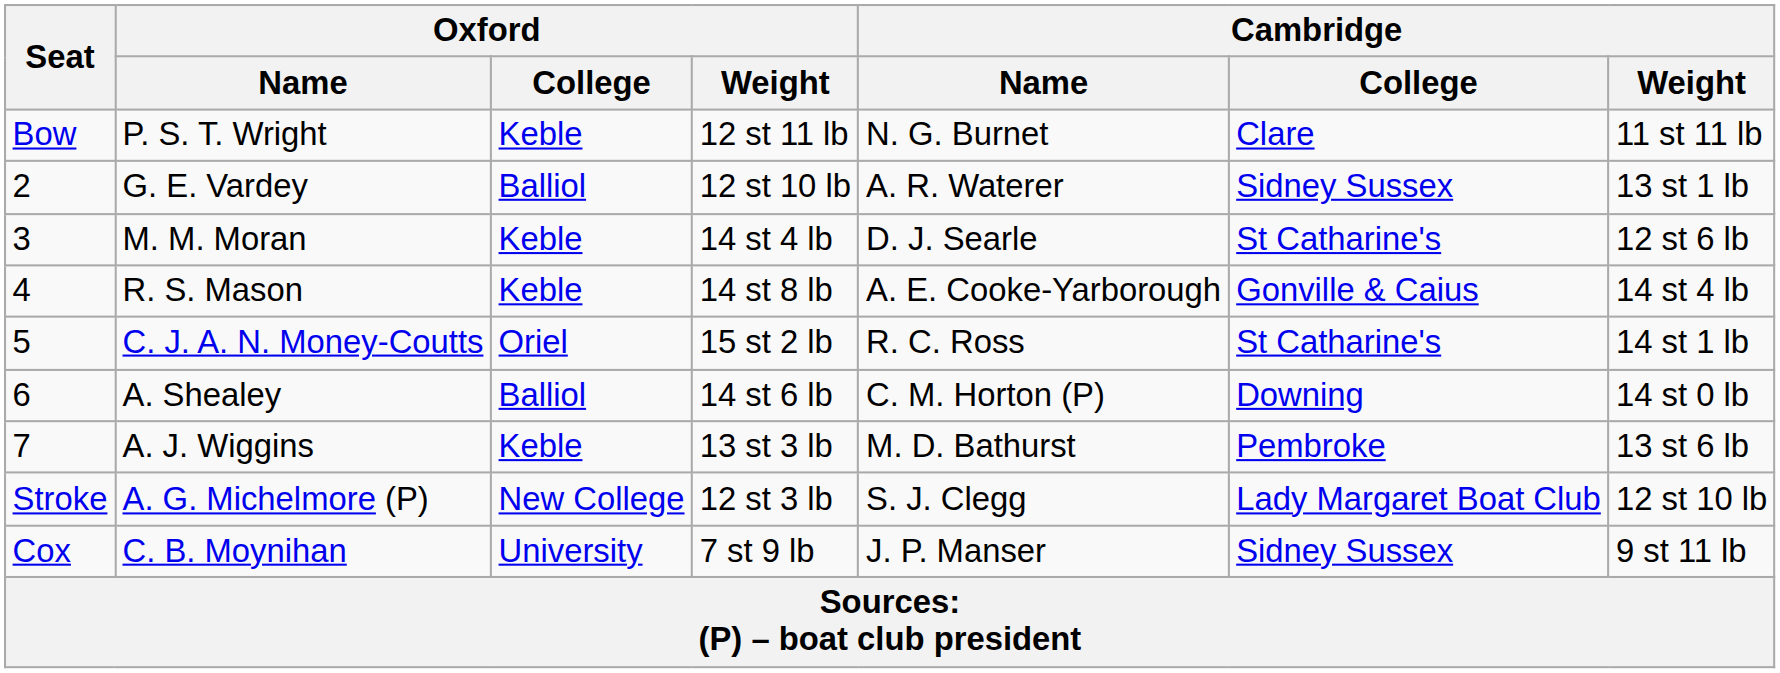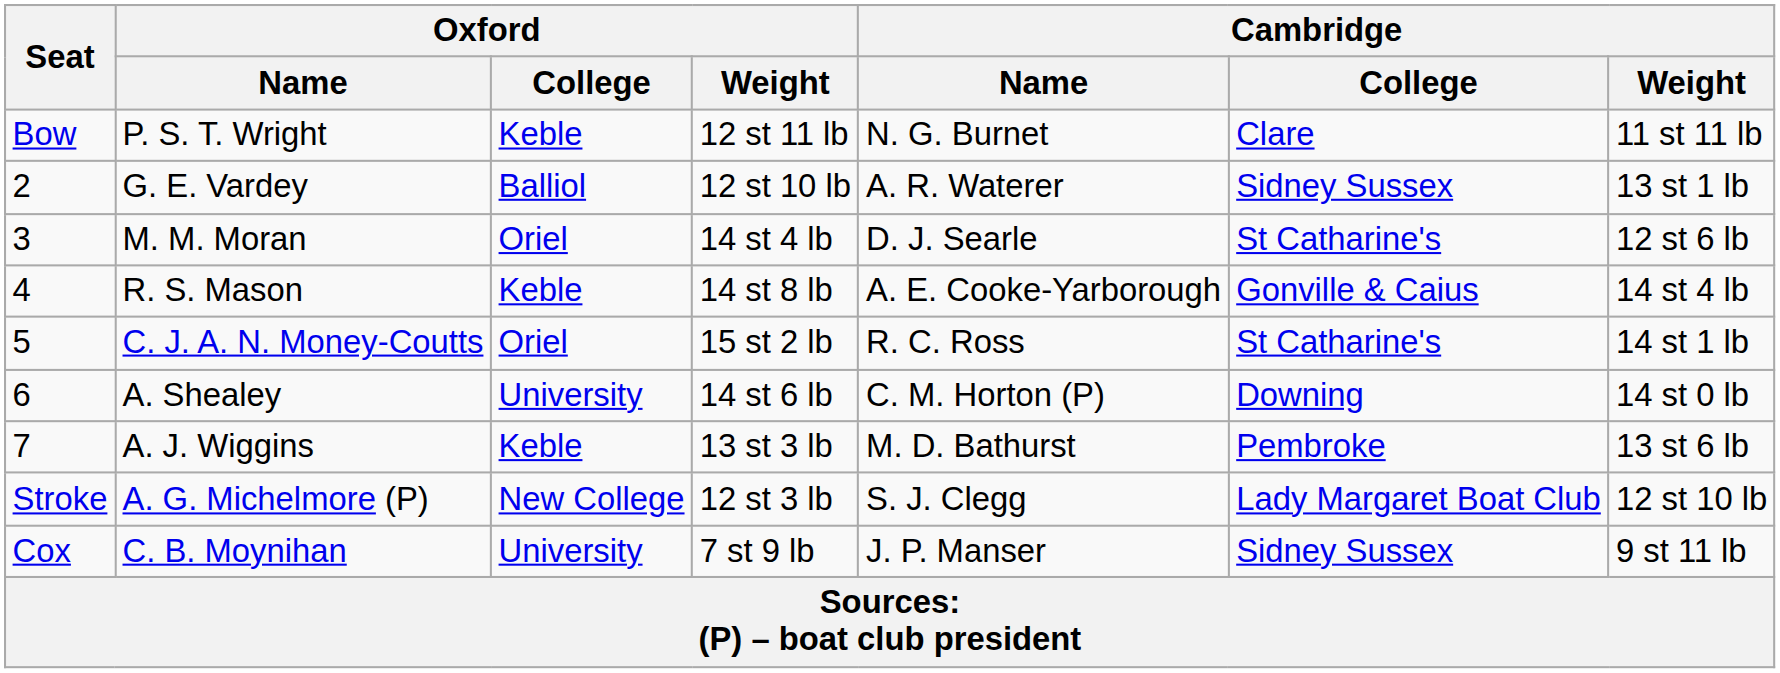(541, 238) Keble -> (533, 238) Oriel
(542, 394) Balliol -> (571, 394) University
